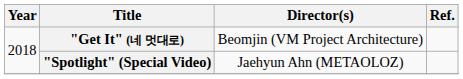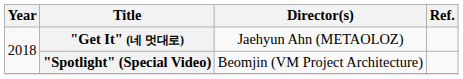(320, 39) Beomjin (VM Project Architecture) -> (320, 39) Jaehyun Ahn (METAOLOZ)
(320, 62) Jaehyun Ahn (METAOLOZ) -> (320, 62) Beomjin (VM Project Architecture)
